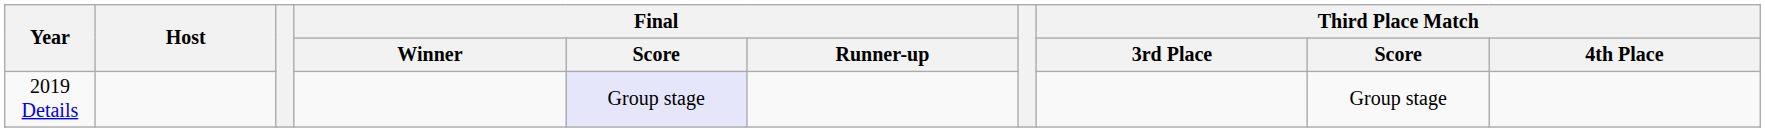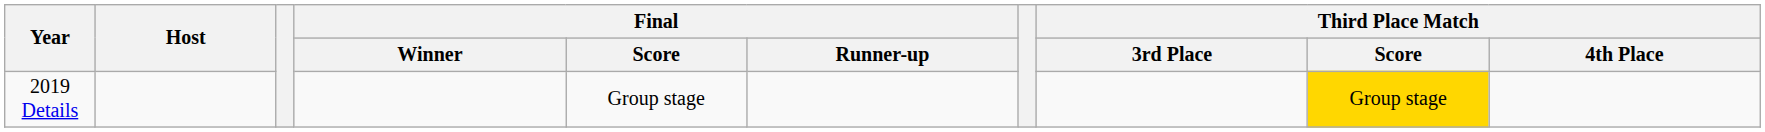(656, 99) lavender background -> (656, 99) no background
(1398, 99) no background -> (1398, 99) gold background
